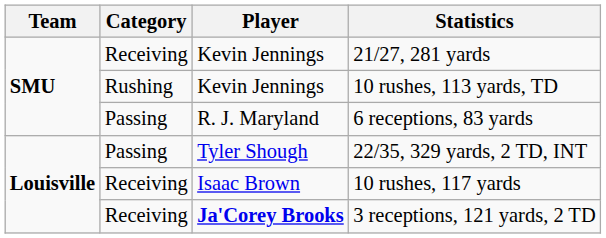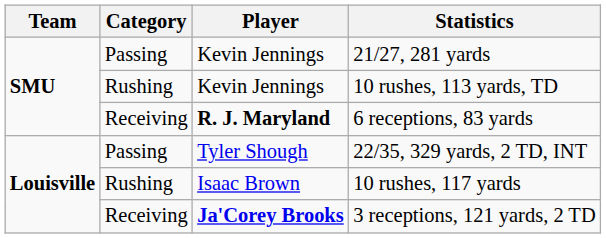(146, 53) Receiving -> (136, 53) Passing
(136, 118) Passing -> (146, 118) Receiving
(258, 118) normal -> (264, 118) bold
(146, 183) Receiving -> (139, 183) Rushing
